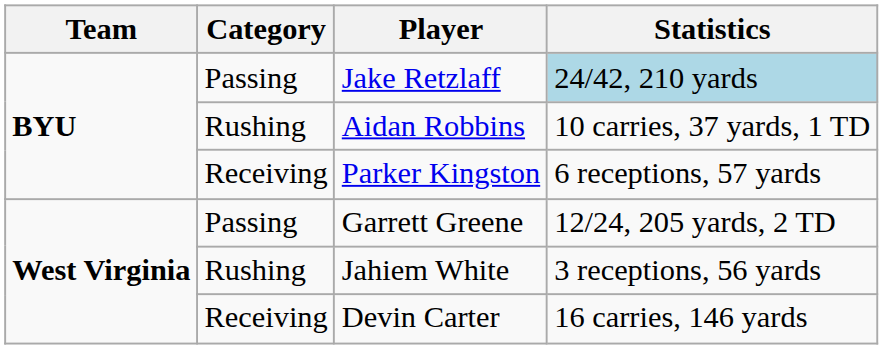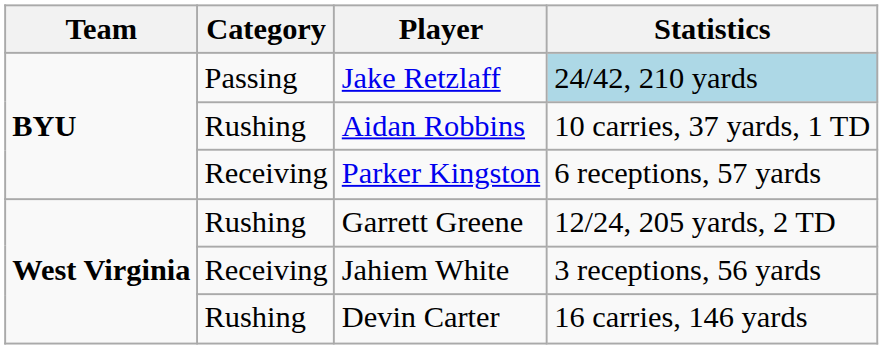(251, 221) Passing -> (255, 221) Rushing
(255, 270) Rushing -> (266, 270) Receiving
(266, 318) Receiving -> (255, 318) Rushing
